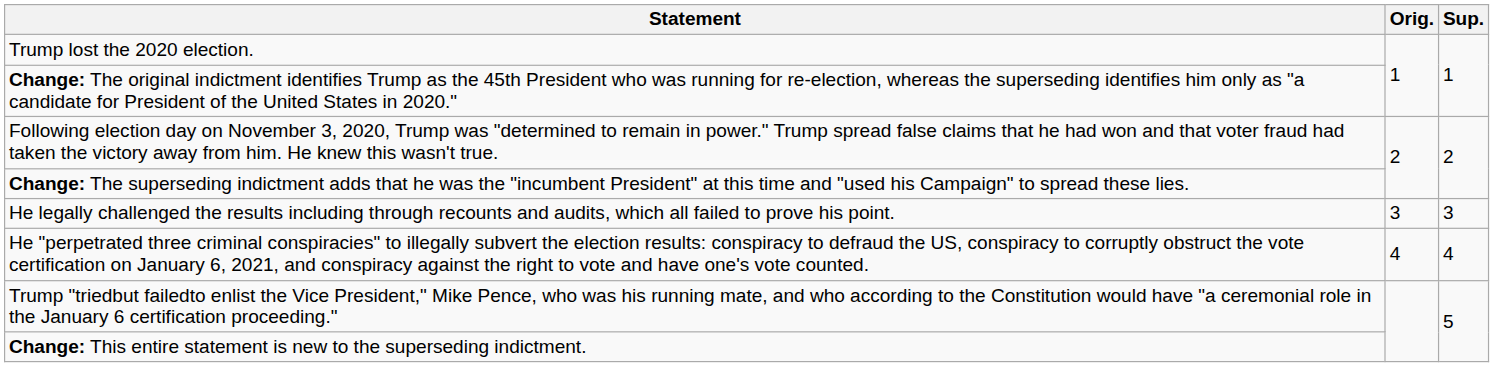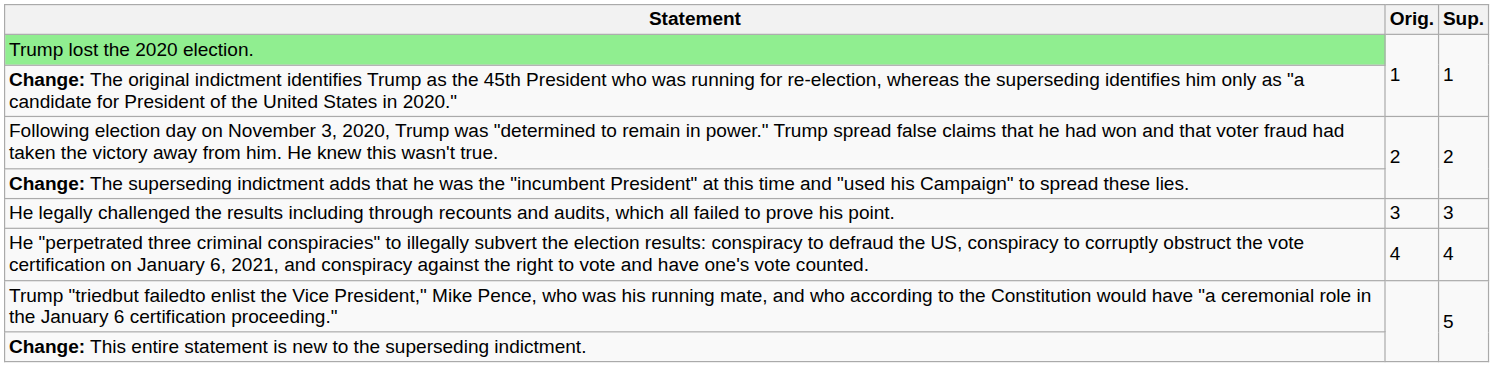(131, 49) no background -> (131, 49) lightgreen background
